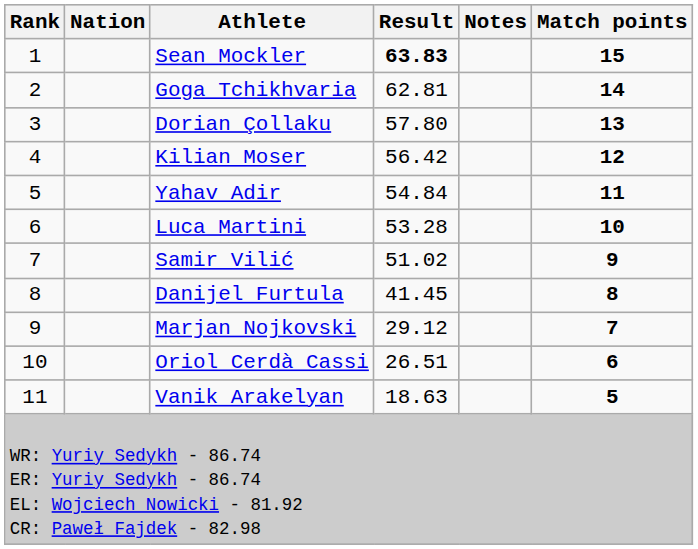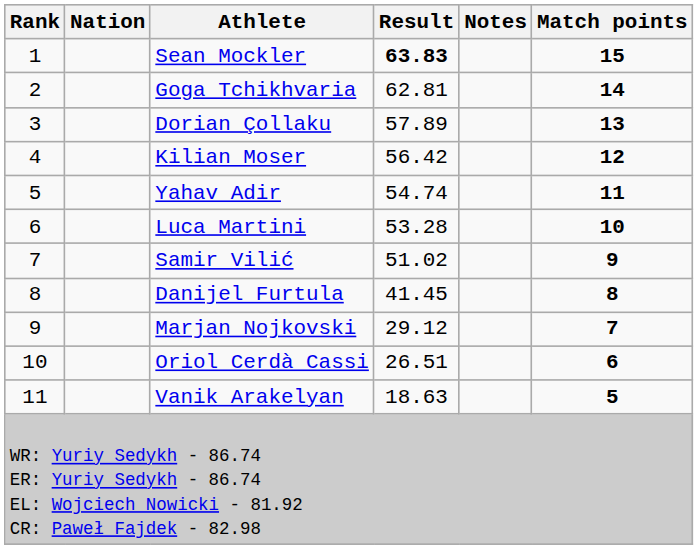(416, 124) 57.80 -> (416, 124) 57.89
(416, 192) 54.84 -> (416, 192) 54.74
